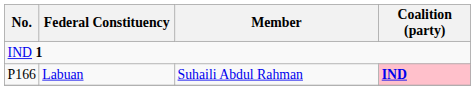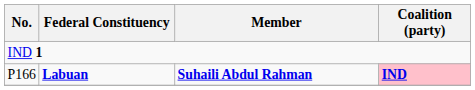(63, 74) normal -> (65, 74) bold
(240, 74) normal -> (245, 74) bold
